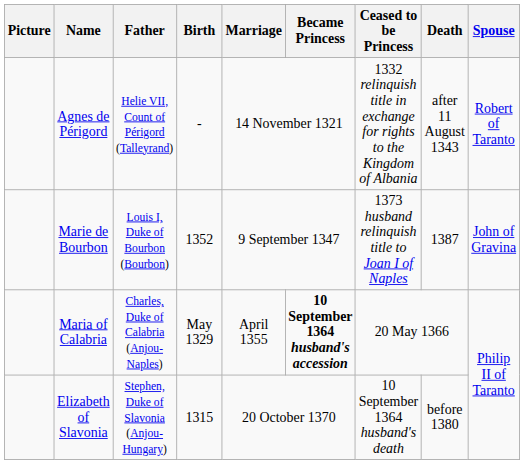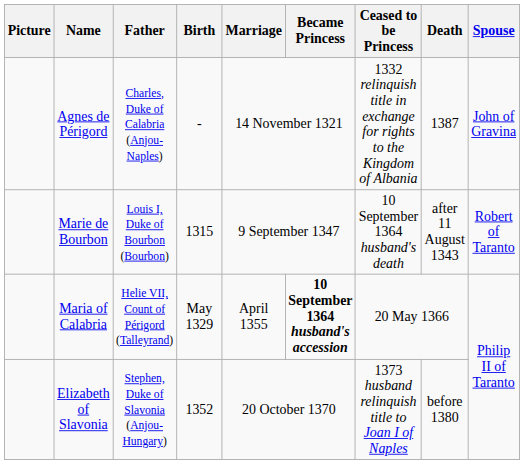(145, 124) Helie VII, Count of Périgord (Talleyrand) -> (145, 124) Charles, Duke of Calabria (Anjou-Naples)
(445, 123) after 11 August 1343 -> (445, 123) 1387
(494, 123) Robert of Taranto -> (494, 123) John of Gravina
(199, 239) 1352 -> (199, 231) 1315
(388, 239) 1373 husband relinquish title to Joan I of Naples -> (388, 231) 10 September 1364 husband's death
(445, 239) 1387 -> (445, 231) after 11 August 1343
(494, 239) John of Gravina -> (494, 231) Robert of Taranto
(145, 333) Charles, Duke of Calabria (Anjou-Naples) -> (145, 317) Helie VII, Count of Périgord (Talleyrand)
(199, 417) 1315 -> (199, 409) 1352
(388, 417) 10 September 1364 husband's death -> (388, 409) 1373 husband relinquish title to Joan I of Naples
